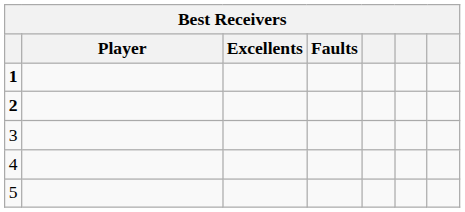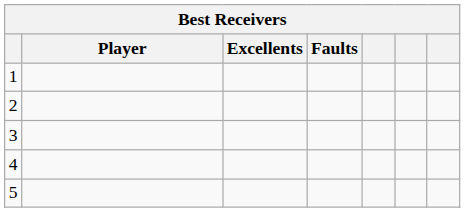(13, 77) bold -> (13, 77) normal
(13, 106) bold -> (13, 106) normal
